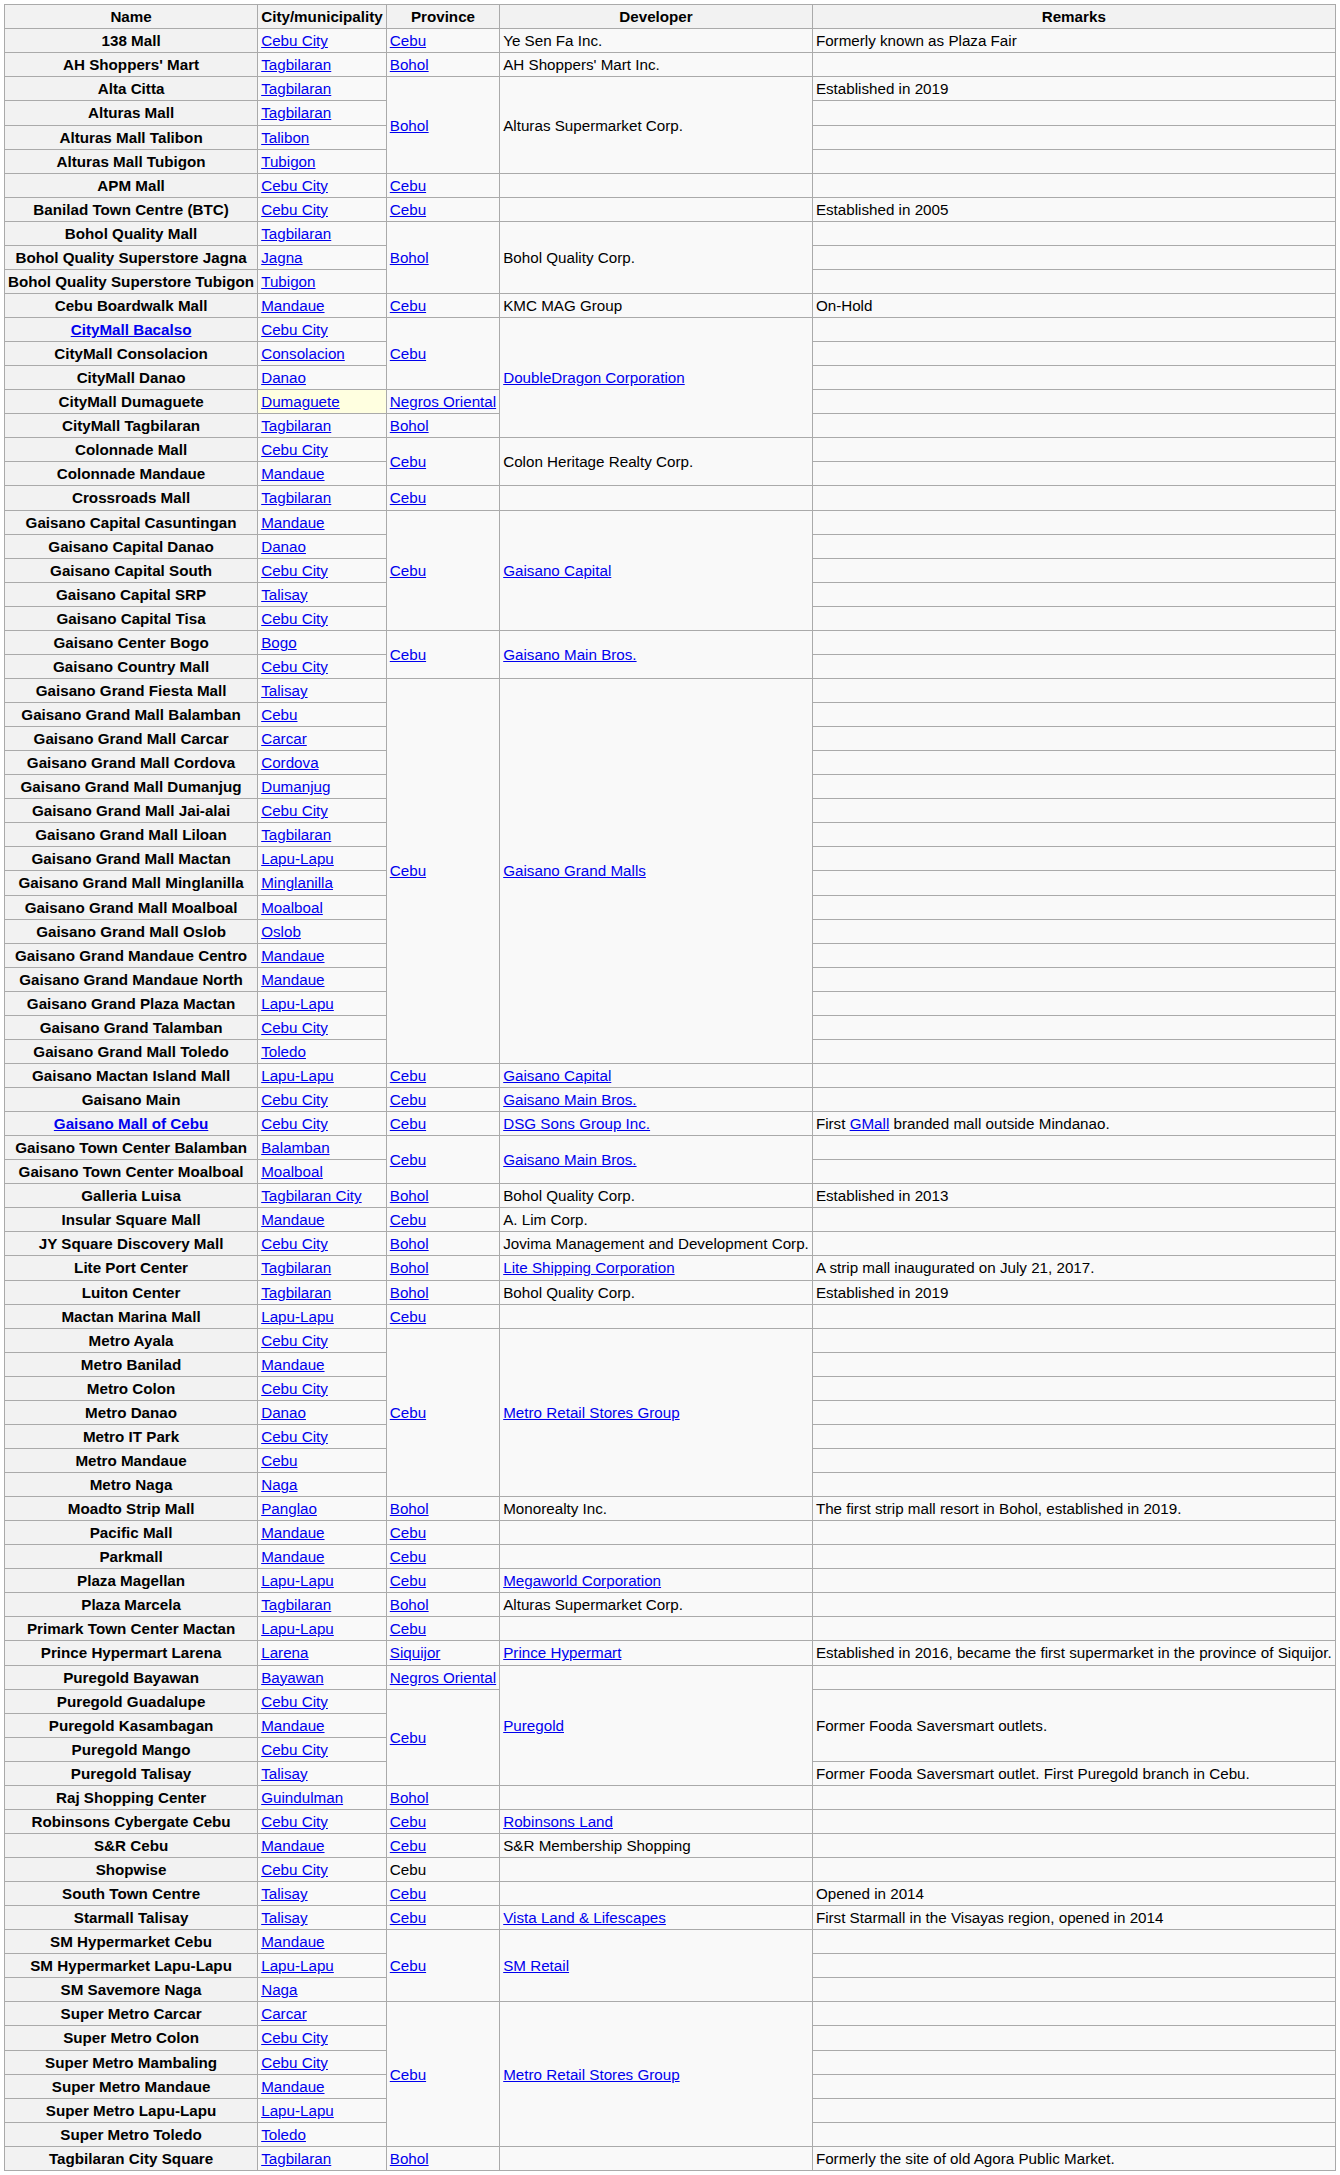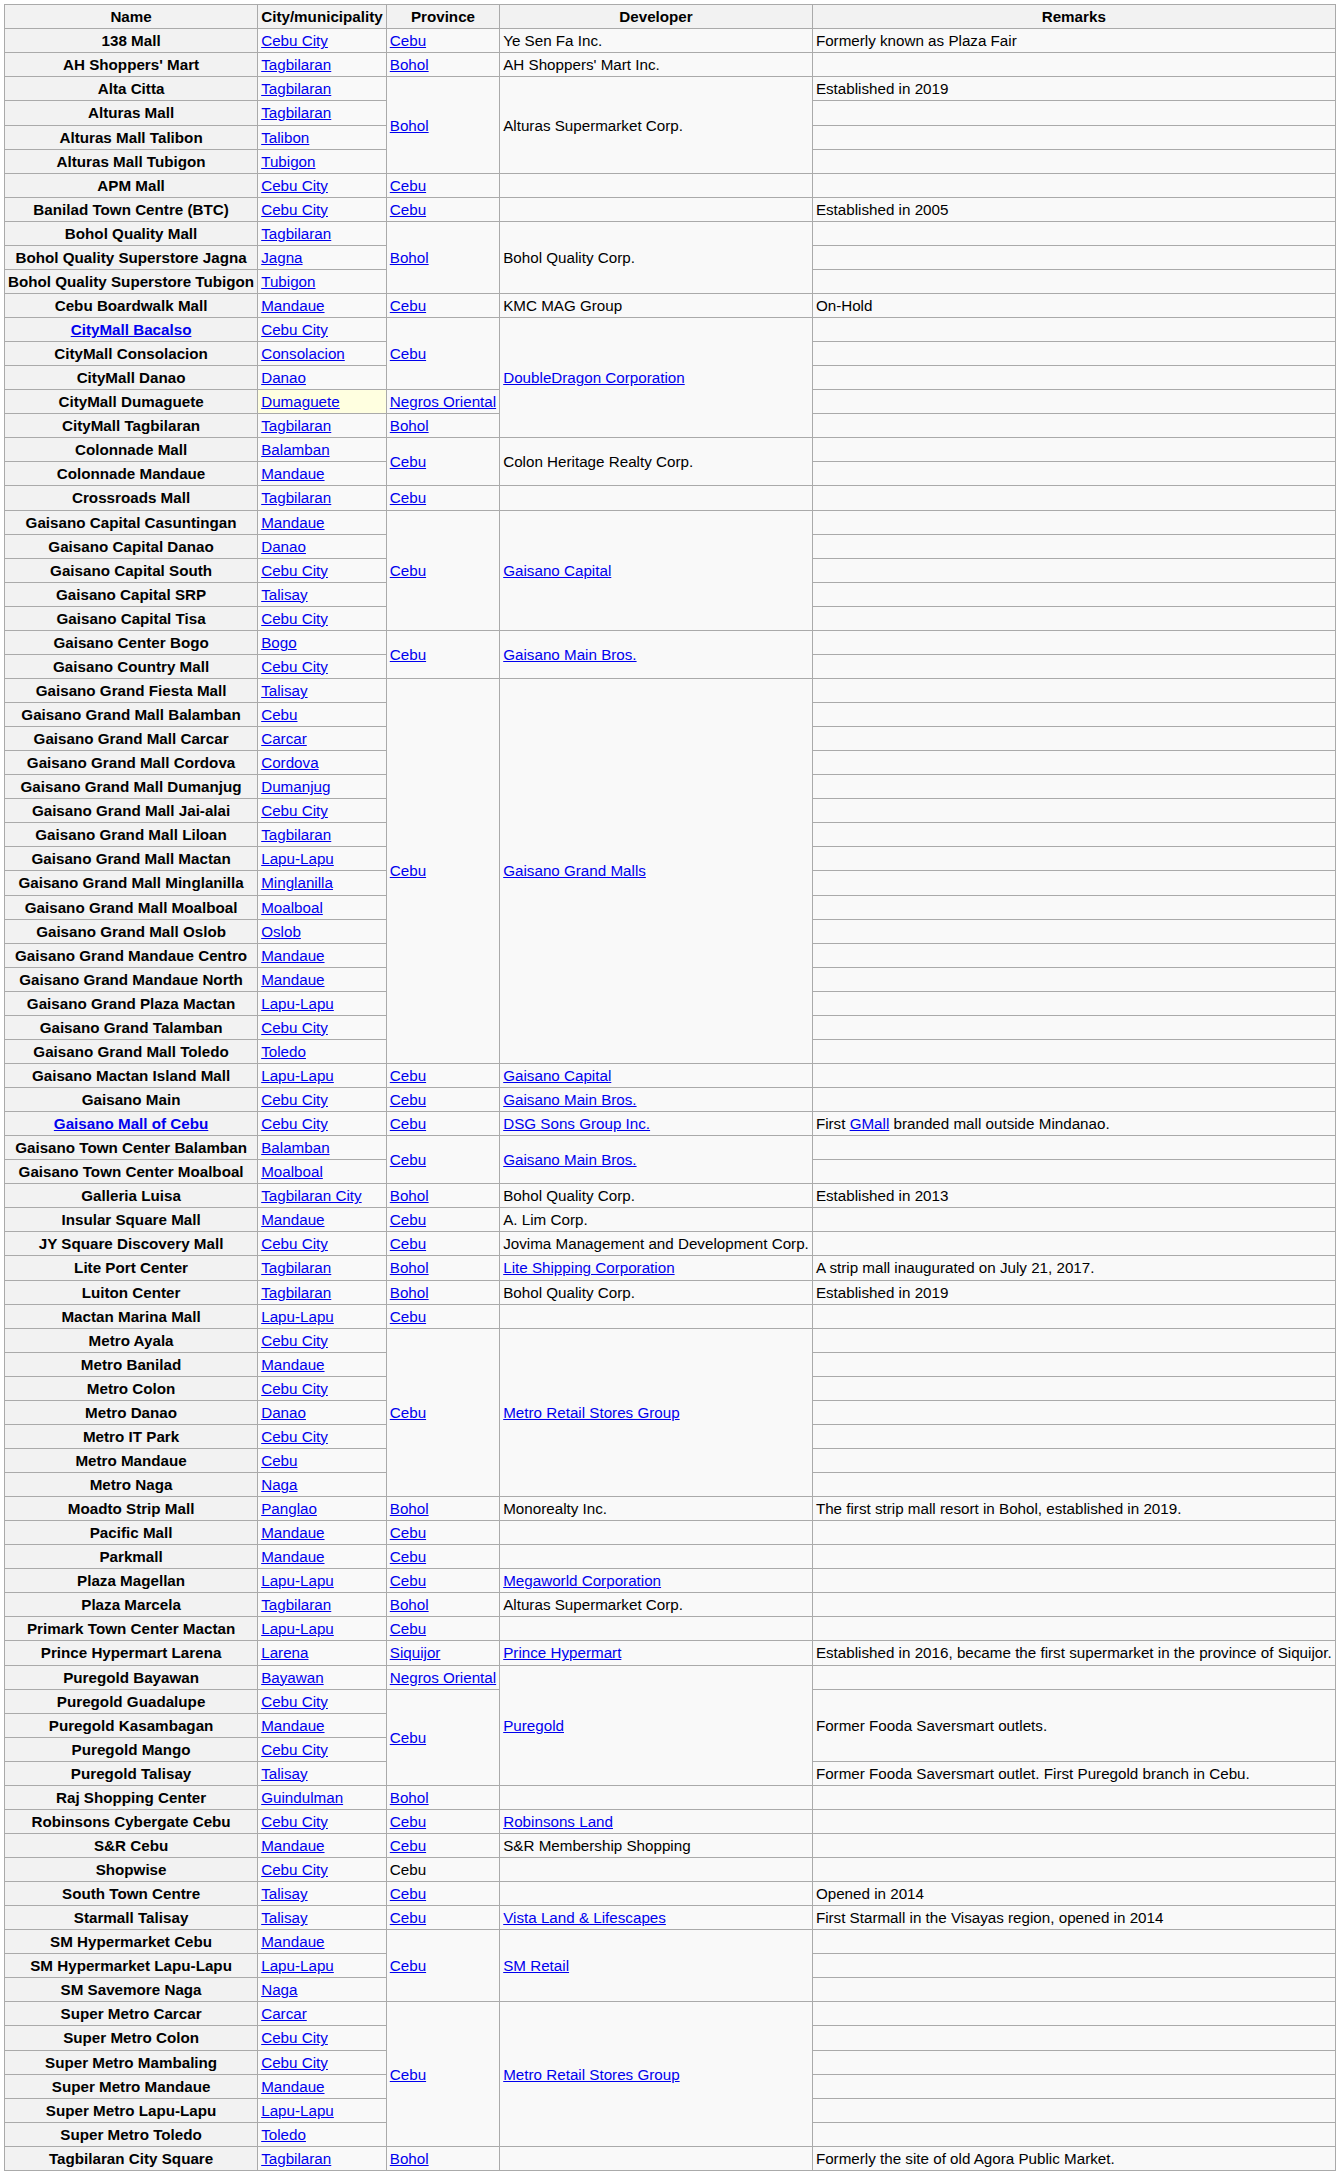(295, 450) Cebu City -> (295, 450) Balamban
(409, 1244) Bohol -> (408, 1244) Cebu
